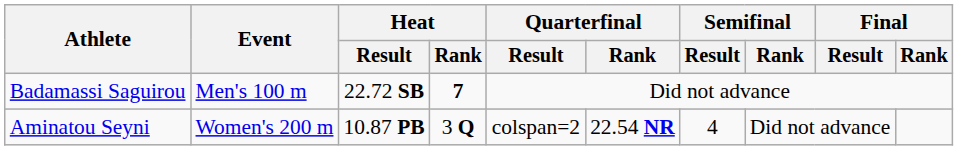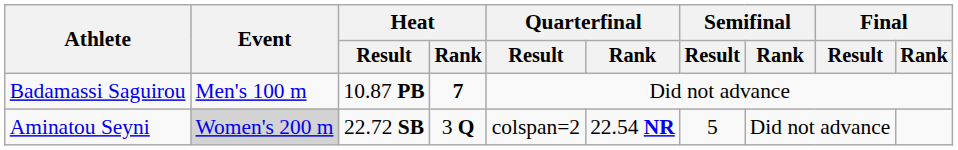(384, 91) 22.72 SB -> (384, 91) 10.87 PB
(265, 126) no background -> (265, 126) lightgrey background
(384, 126) 10.87 PB -> (384, 126) 22.72 SB
(712, 126) 4 -> (712, 126) 5
